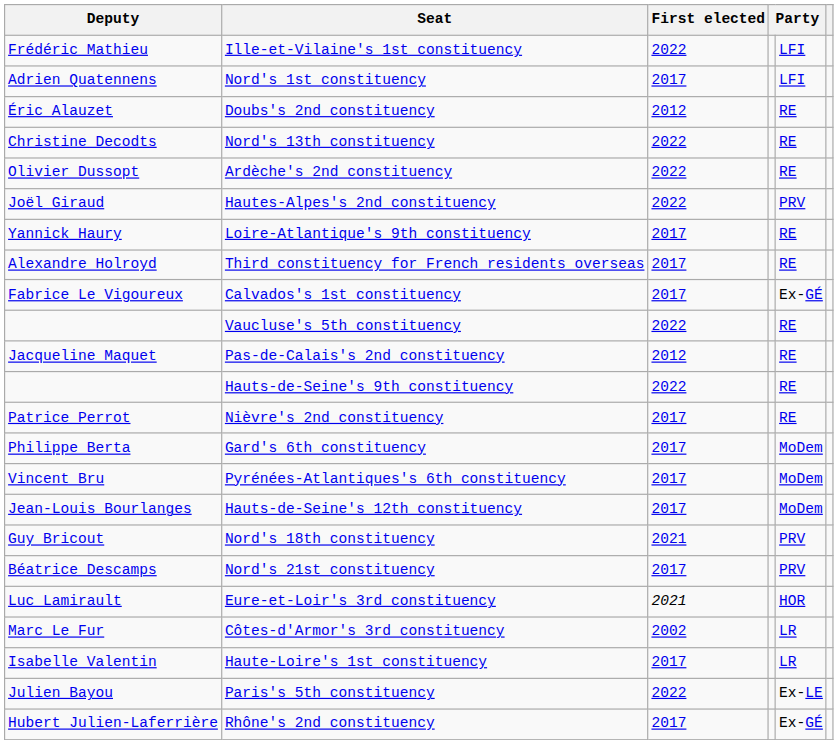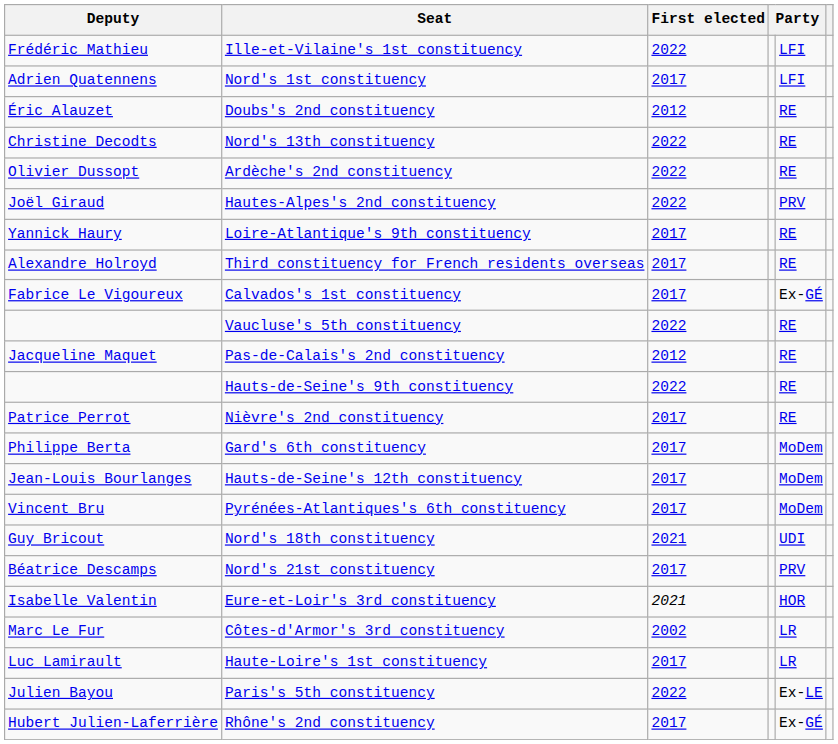rows swapped: (373, 510) <-> (395, 479)
(792, 541) PRV -> (792, 541) UDI
(65, 602) Luc Lamirault -> (82, 602) Isabelle Valentin
(82, 663) Isabelle Valentin -> (65, 663) Luc Lamirault
